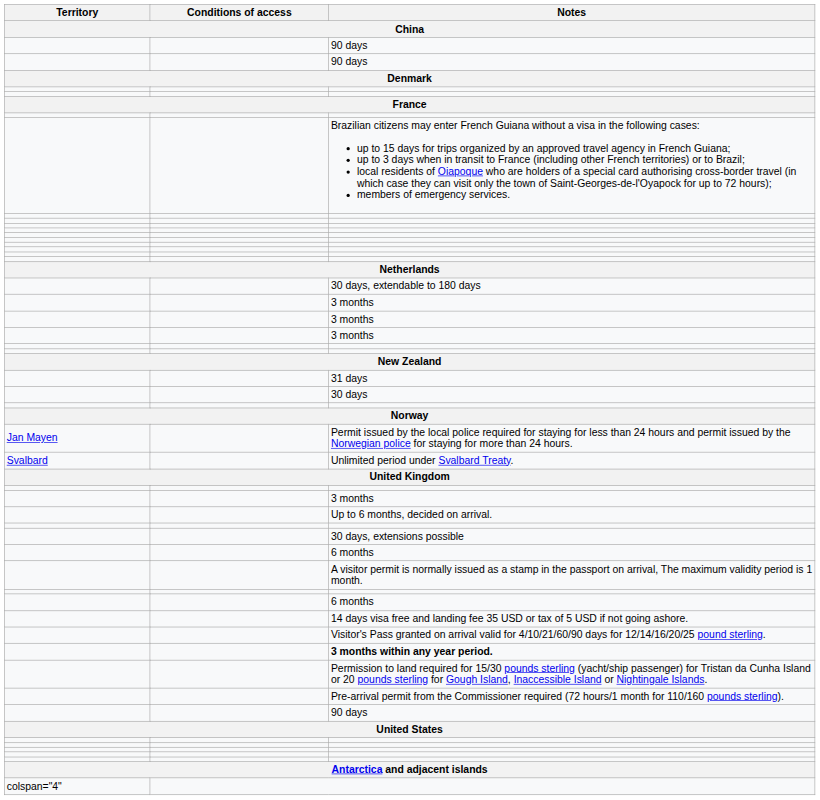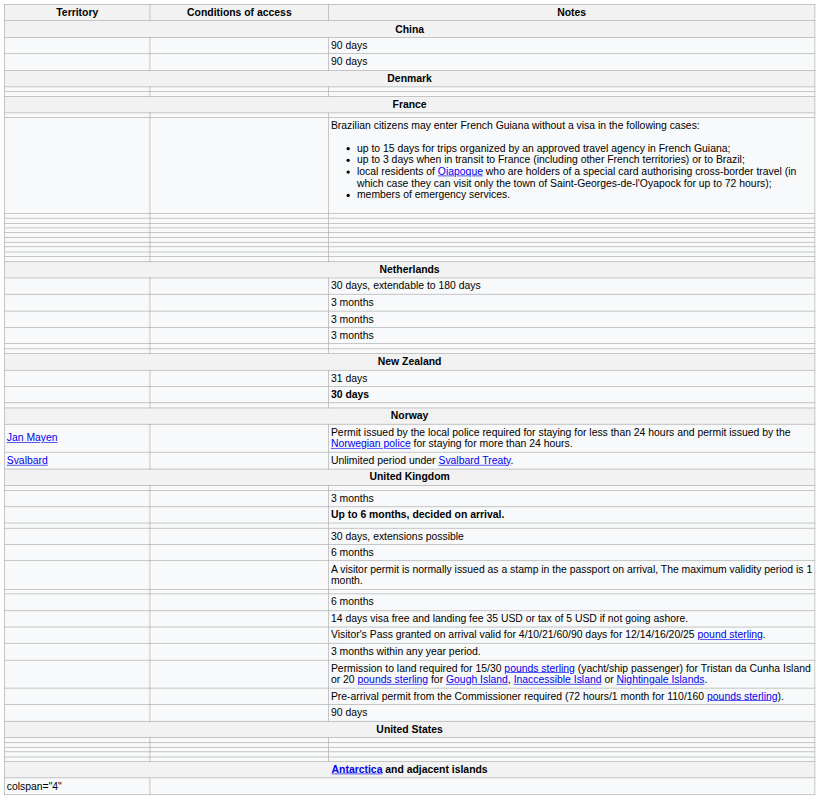(349, 394) normal -> (350, 394) bold
(412, 515) normal -> (418, 515) bold
(412, 651) bold -> (406, 651) normal
